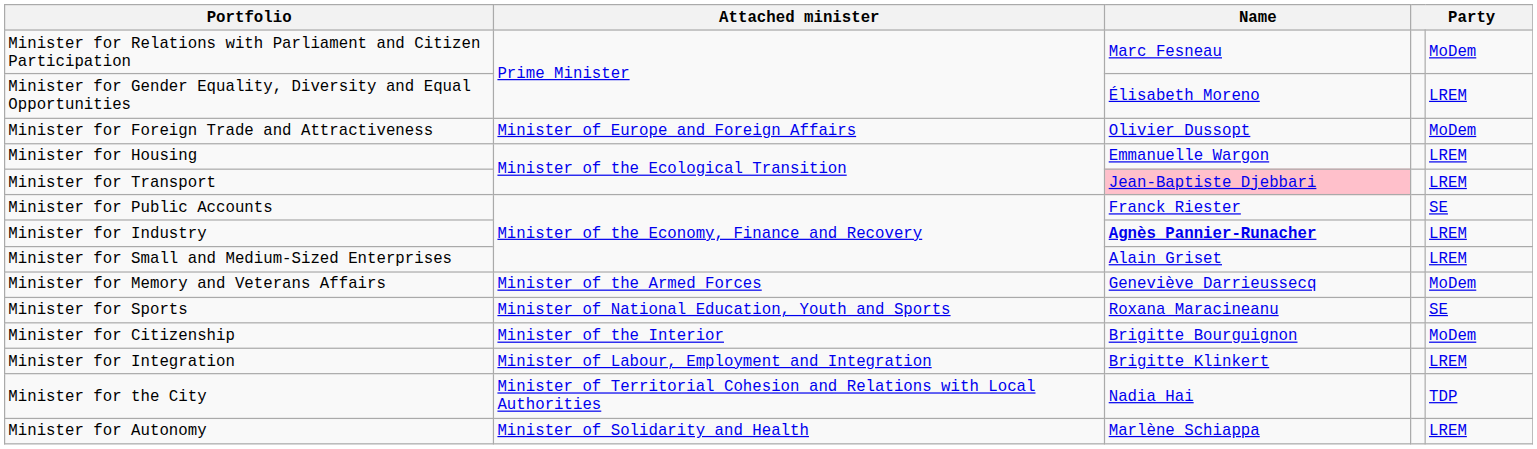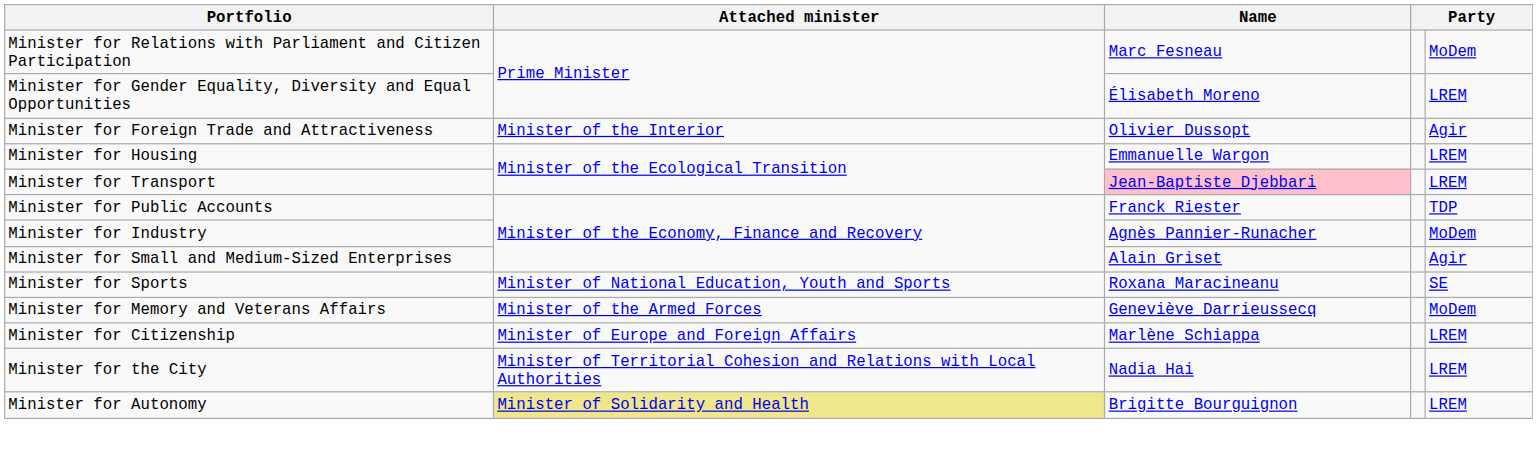(677, 131) Minister of Europe and Foreign Affairs -> (611, 131) Minister of the Interior
(1453, 131) MoDem -> (1448, 131) Agir
(1439, 208) SE -> (1443, 208) TDP
(1213, 233) bold -> (1213, 233) normal
(1448, 233) LREM -> (1453, 233) MoDem
(1448, 259) LREM -> (1448, 259) Agir
rows swapped: (98, 310) <-> (197, 284)
(611, 336) Minister of the Interior -> (677, 336) Minister of Europe and Foreign Affairs
(1203, 336) Brigitte Bourguignon -> (1184, 336) Marlène Schiappa
(1453, 336) MoDem -> (1448, 336) LREM
- row: (122, 361)
(1443, 396) TDP -> (1448, 370) LREM
(653, 431) no background -> (653, 405) khaki background
(1184, 431) Marlène Schiappa -> (1203, 405) Brigitte Bourguignon
